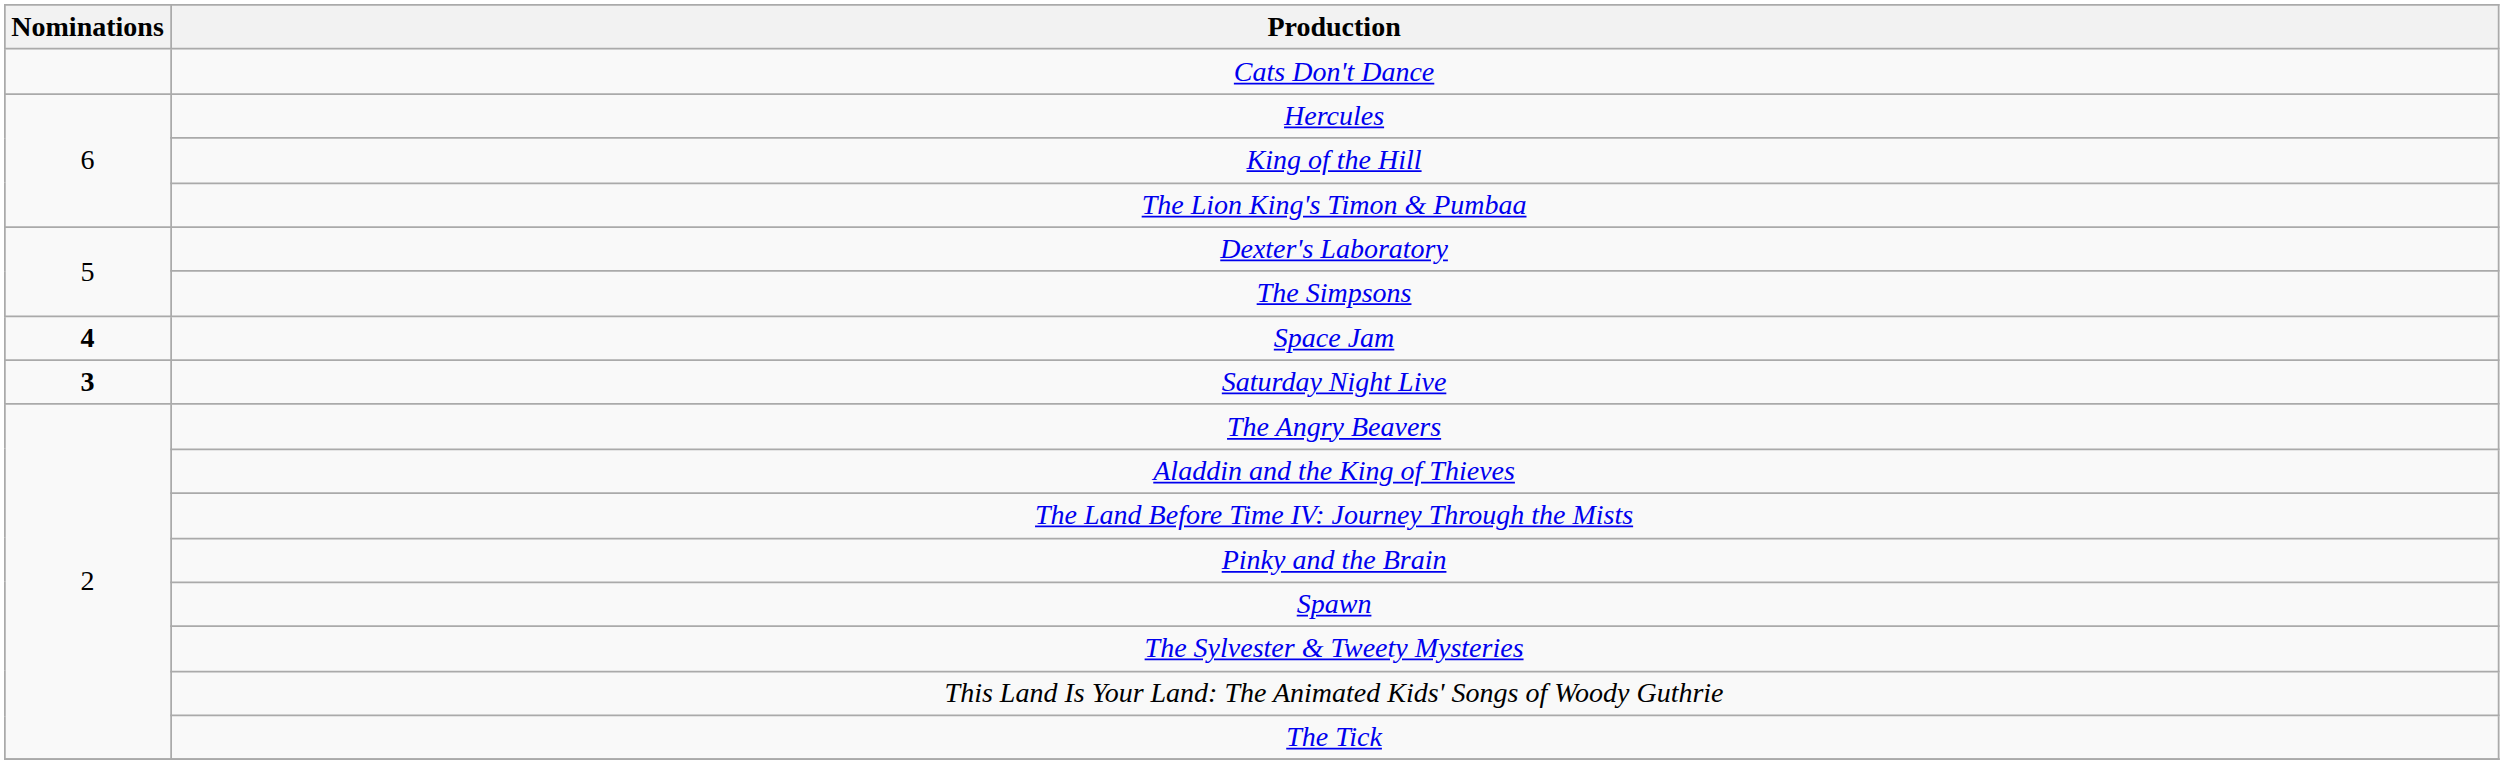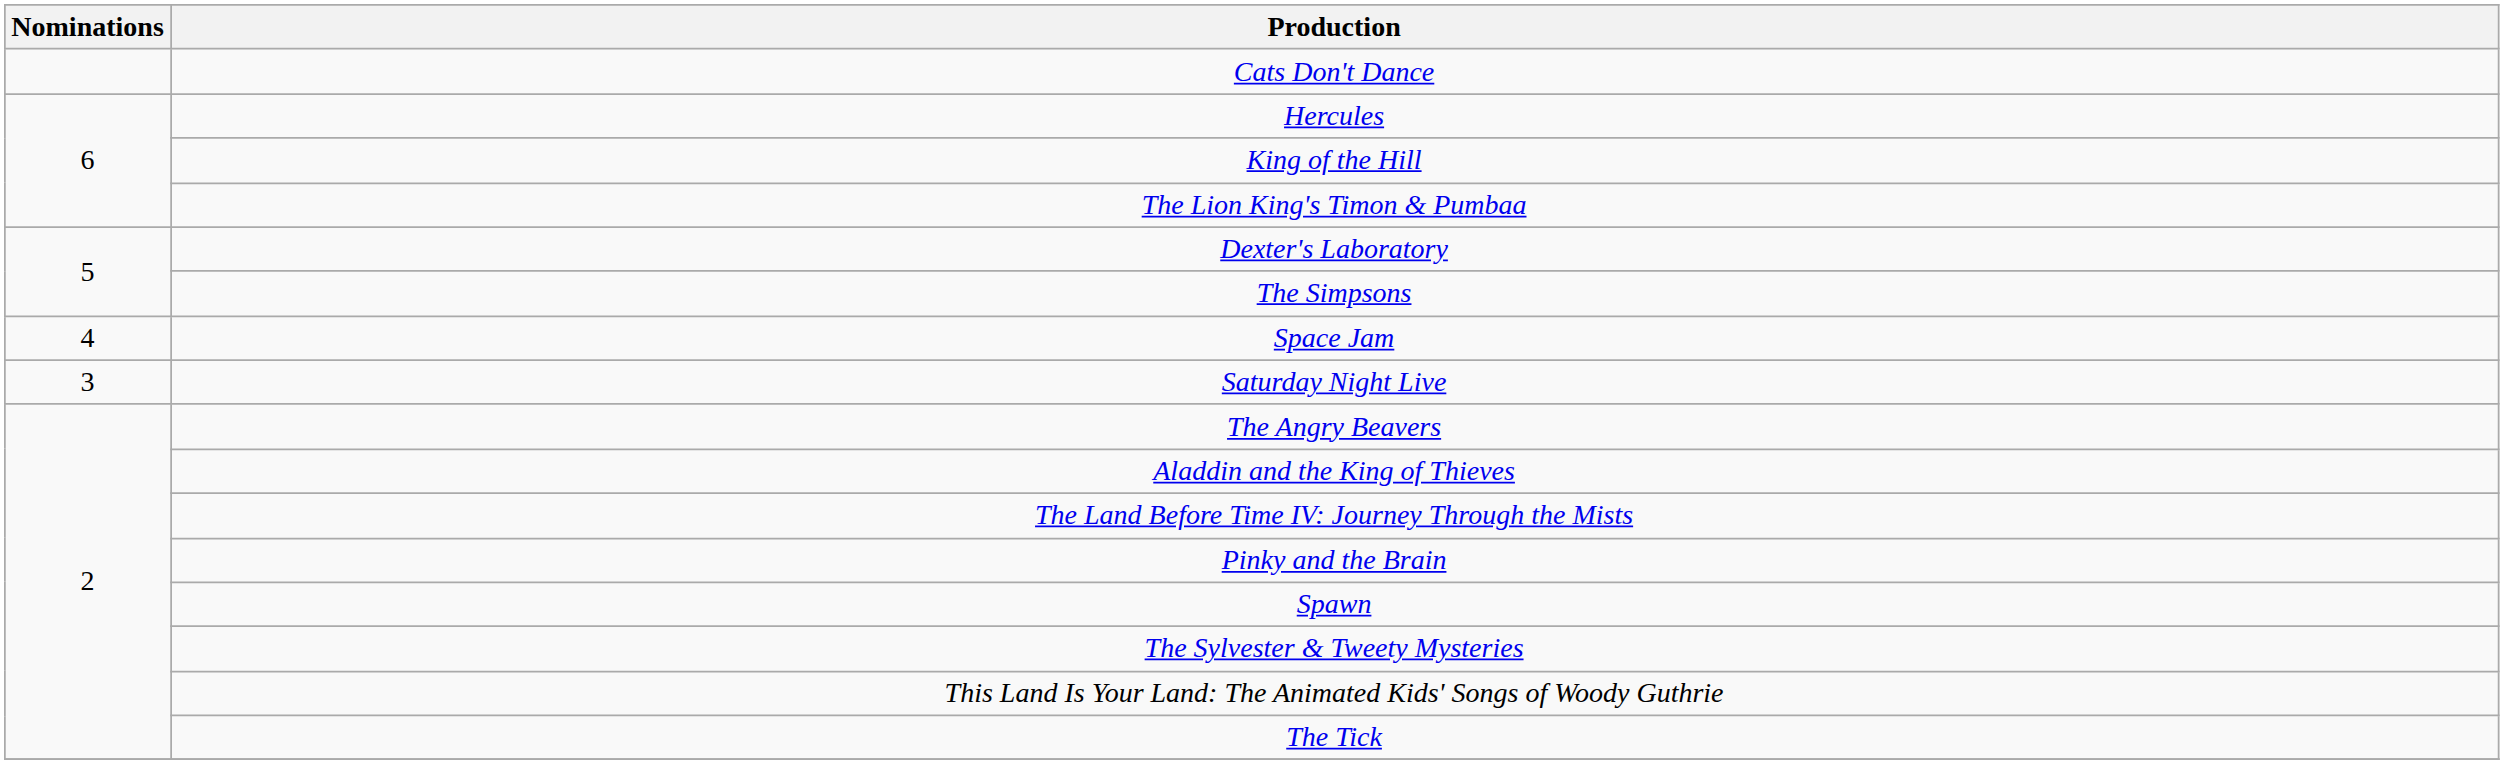(88, 337) bold -> (88, 337) normal
(88, 381) bold -> (88, 381) normal
